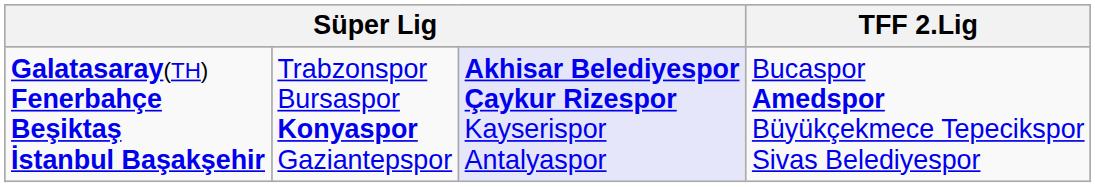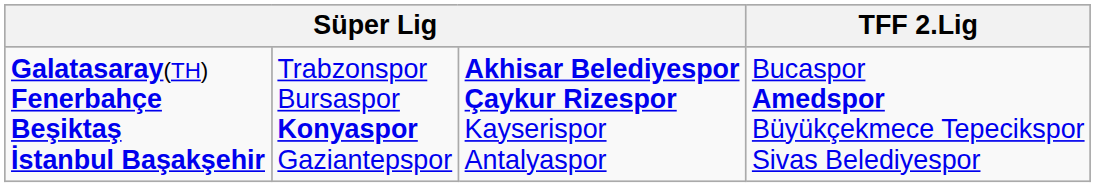(602, 113) lavender background -> (602, 113) no background
